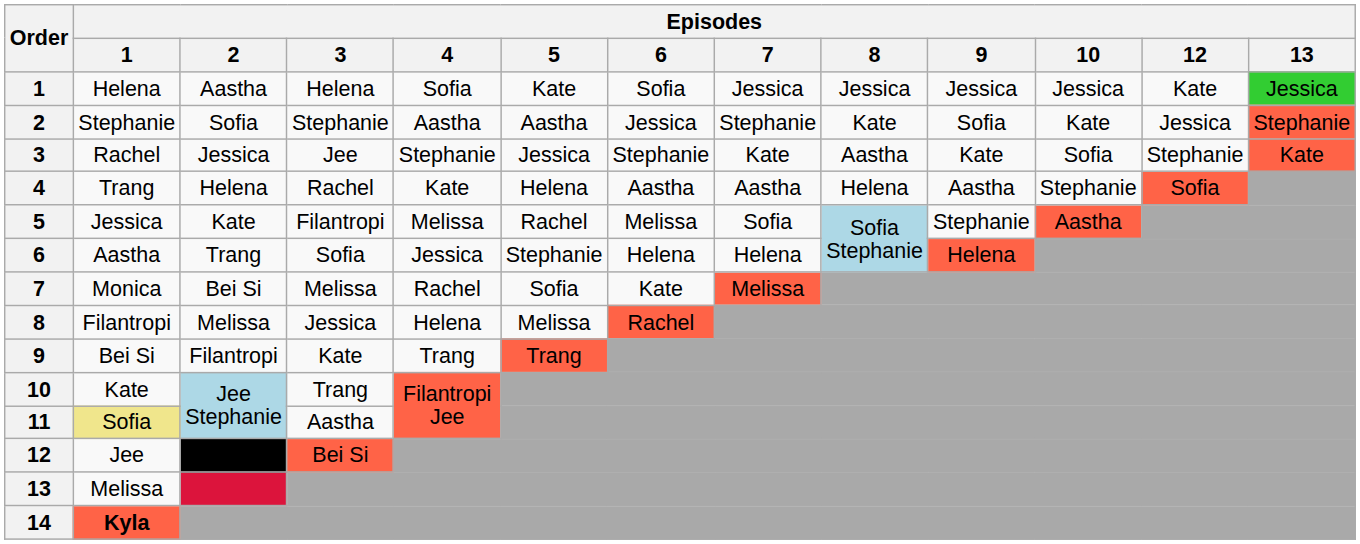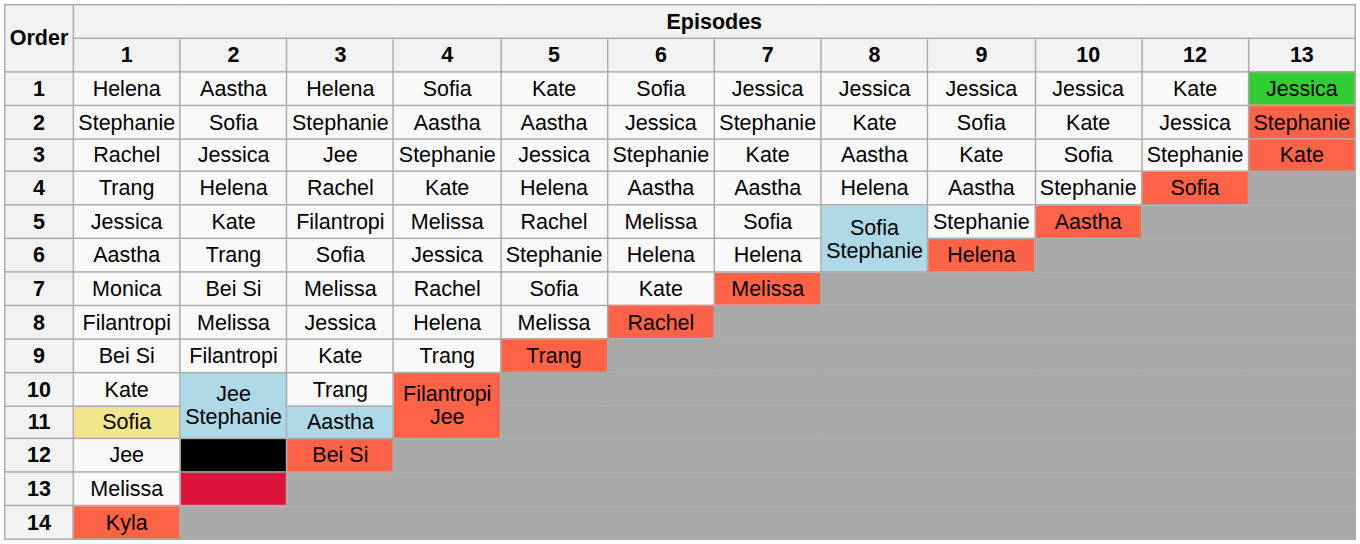(340, 422) no background -> (340, 422) lightblue background
(127, 522) bold -> (127, 522) normal
